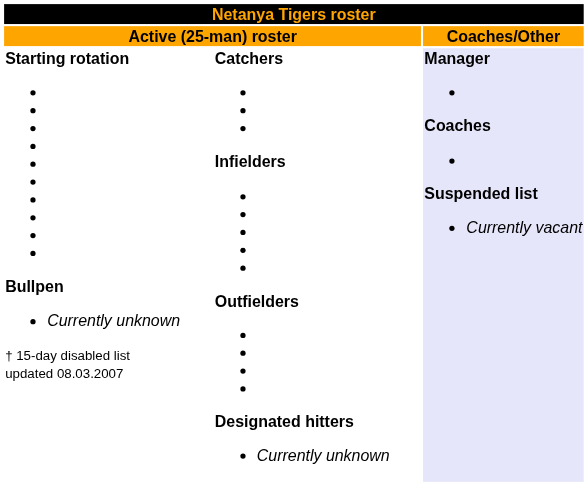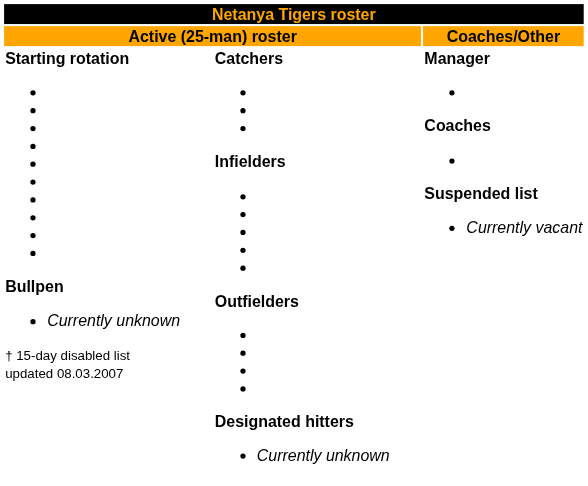(503, 143) lavender background -> (503, 143) no background
